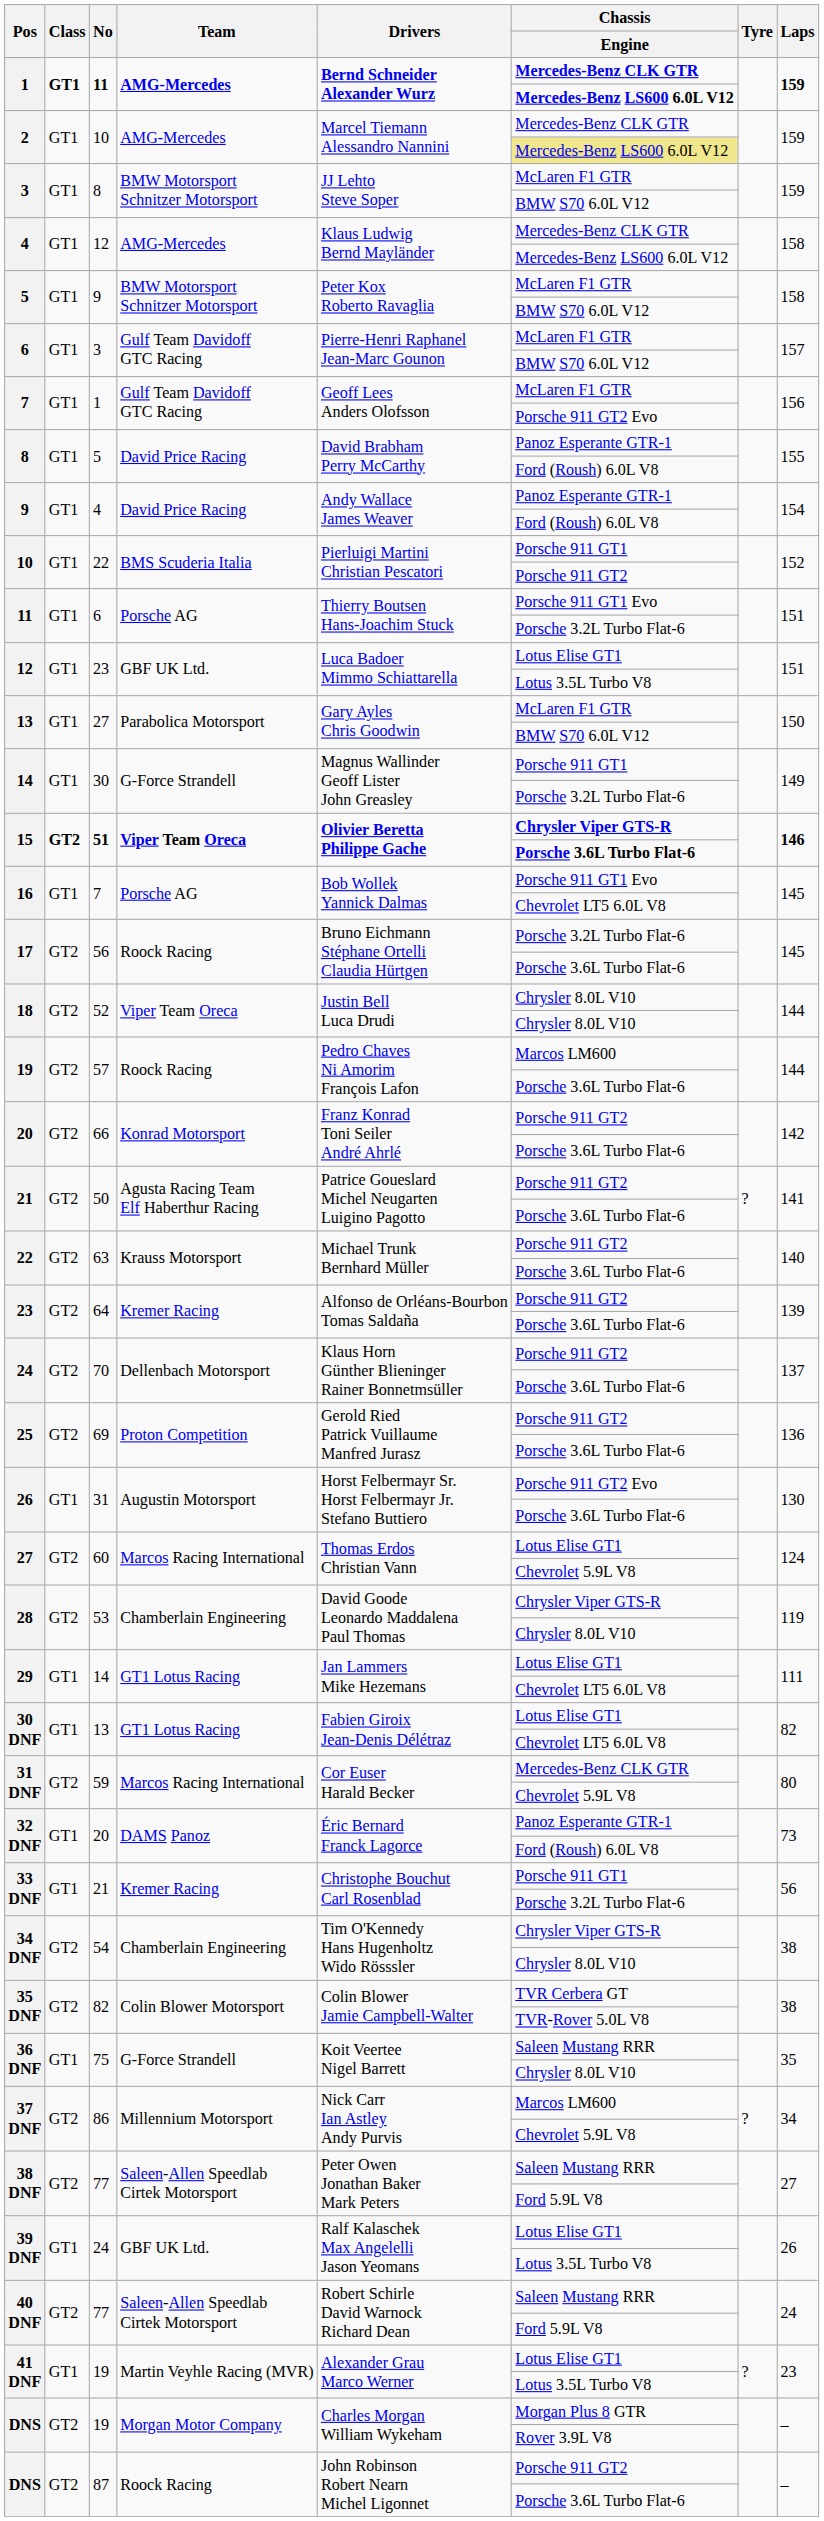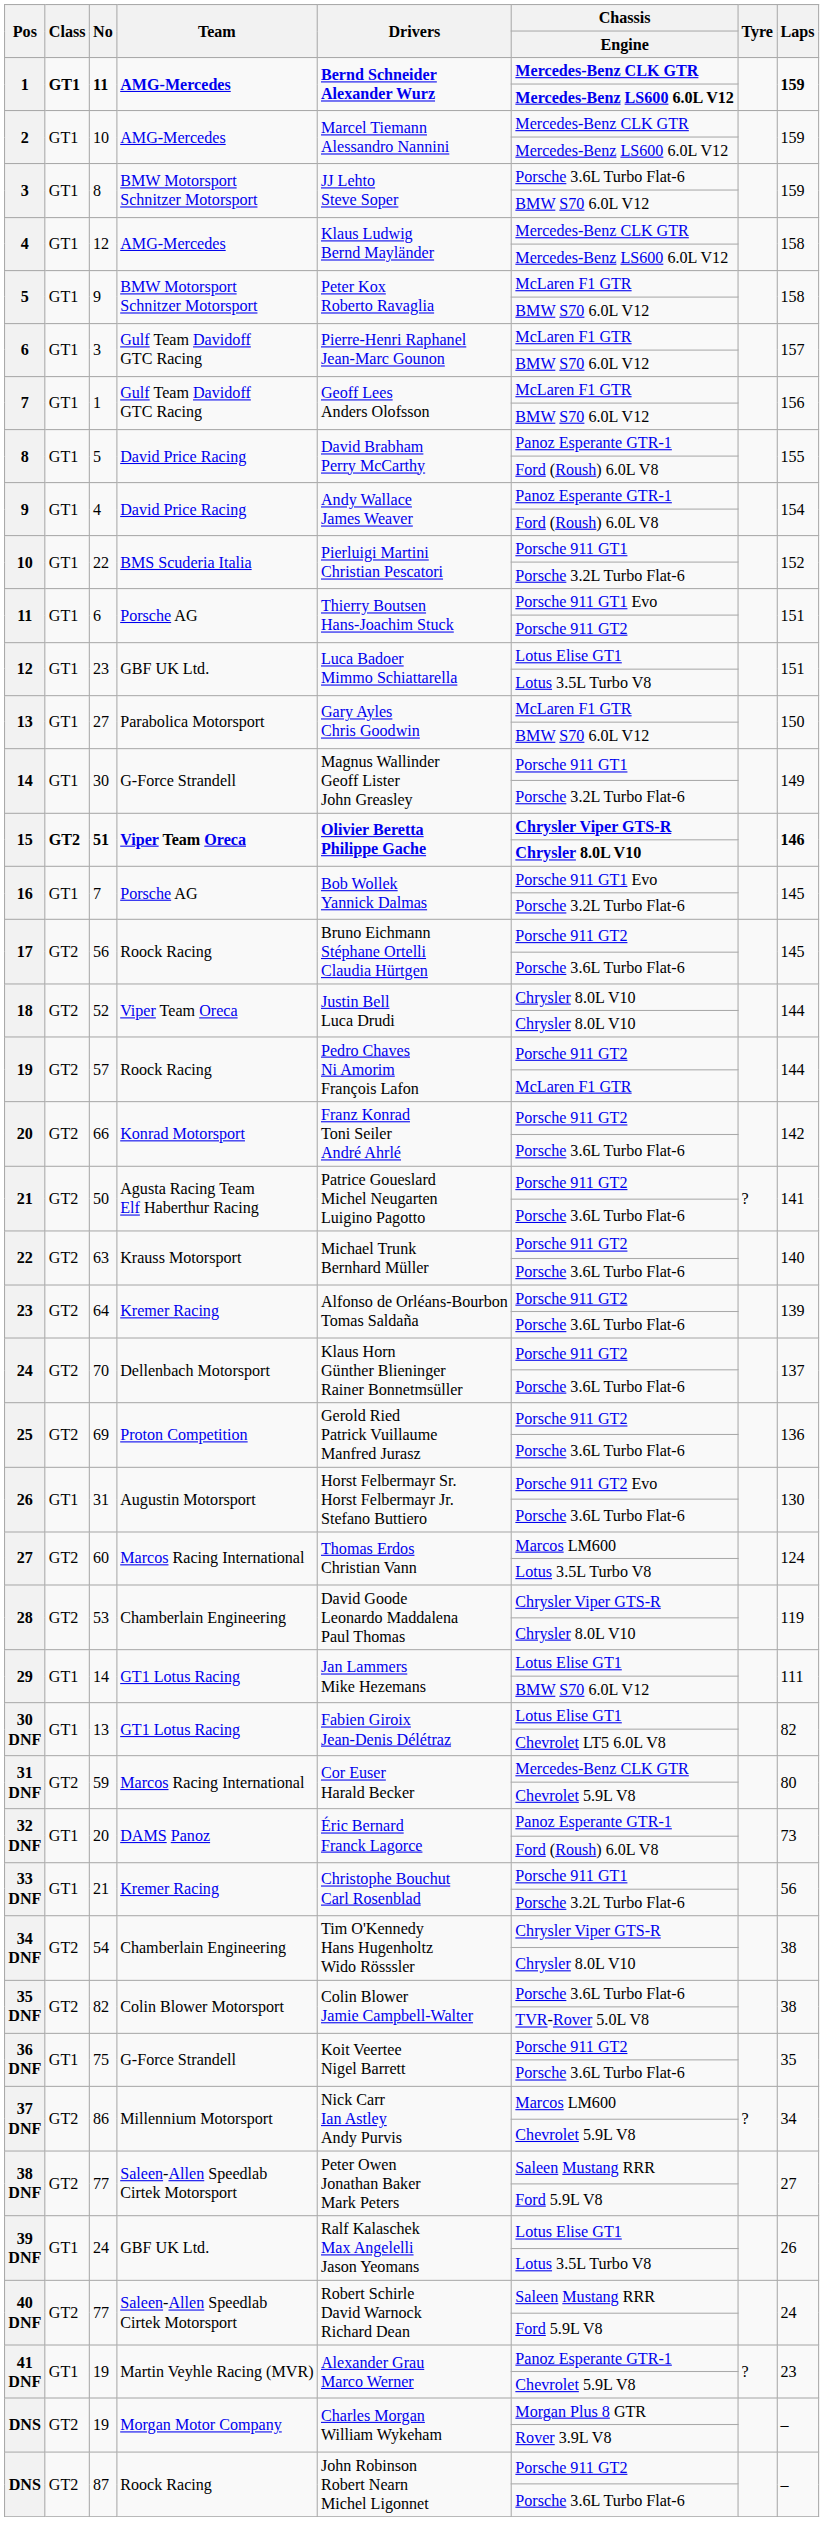(622, 150) khaki background -> (622, 150) no background
(573, 177) McLaren F1 GTR -> (600, 177) Porsche 3.6L Turbo Flat-6
(586, 416) Porsche 911 GT2 Evo -> (582, 416) BMW S70 6.0L V12
(571, 575) Porsche 911 GT2 -> (600, 575) Porsche 3.2L Turbo Flat-6
(600, 628) Porsche 3.2L Turbo Flat-6 -> (571, 628) Porsche 911 GT2
(605, 853) Porsche 3.6L Turbo Flat-6 -> (578, 853) Chrysler 8.0L V10
(591, 906) Chevrolet LT5 6.0L V8 -> (600, 906) Porsche 3.2L Turbo Flat-6
(600, 935) Porsche 3.2L Turbo Flat-6 -> (571, 935) Porsche 911 GT2
(566, 1053) Marcos LM600 -> (571, 1053) Porsche 911 GT2
(600, 1085) Porsche 3.6L Turbo Flat-6 -> (573, 1085) McLaren F1 GTR
(569, 1545) Lotus Elise GT1 -> (566, 1545) Marcos LM600
(576, 1571) Chevrolet 5.9L V8 -> (583, 1571) Lotus 3.5L Turbo V8
(591, 1689) Chevrolet LT5 6.0L V8 -> (582, 1689) BMW S70 6.0L V12
(572, 1993) TVR Cerbera GT -> (600, 1993) Porsche 3.6L Turbo Flat-6
(585, 2046) Saleen Mustang RRR -> (571, 2046) Porsche 911 GT2
(576, 2073) Chrysler 8.0L V10 -> (600, 2073) Porsche 3.6L Turbo Flat-6
(569, 2358) Lotus Elise GT1 -> (594, 2358) Panoz Esperante GTR-1
(583, 2385) Lotus 3.5L Turbo V8 -> (576, 2385) Chevrolet 5.9L V8
